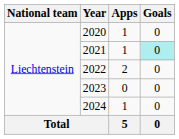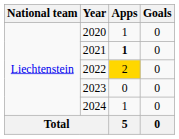(125, 50) normal -> (125, 50) bold
(157, 50) paleturquoise background -> (157, 50) no background
(125, 69) no background -> (125, 69) gold background
